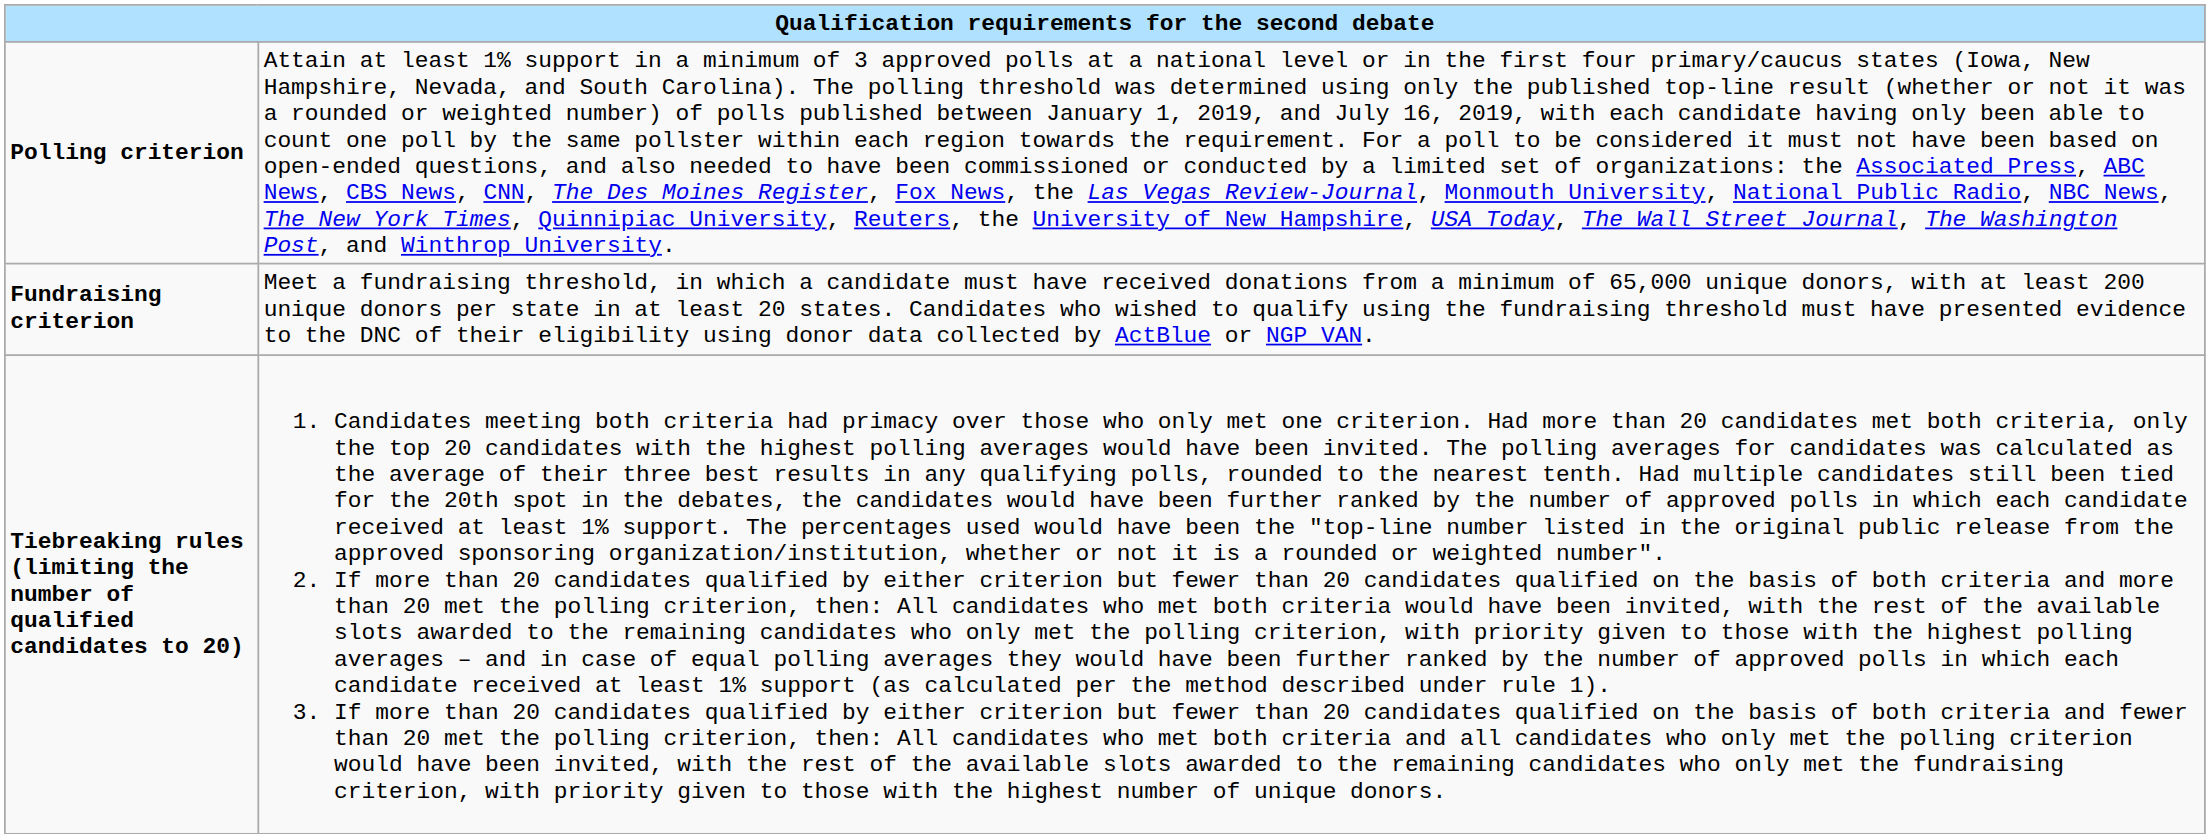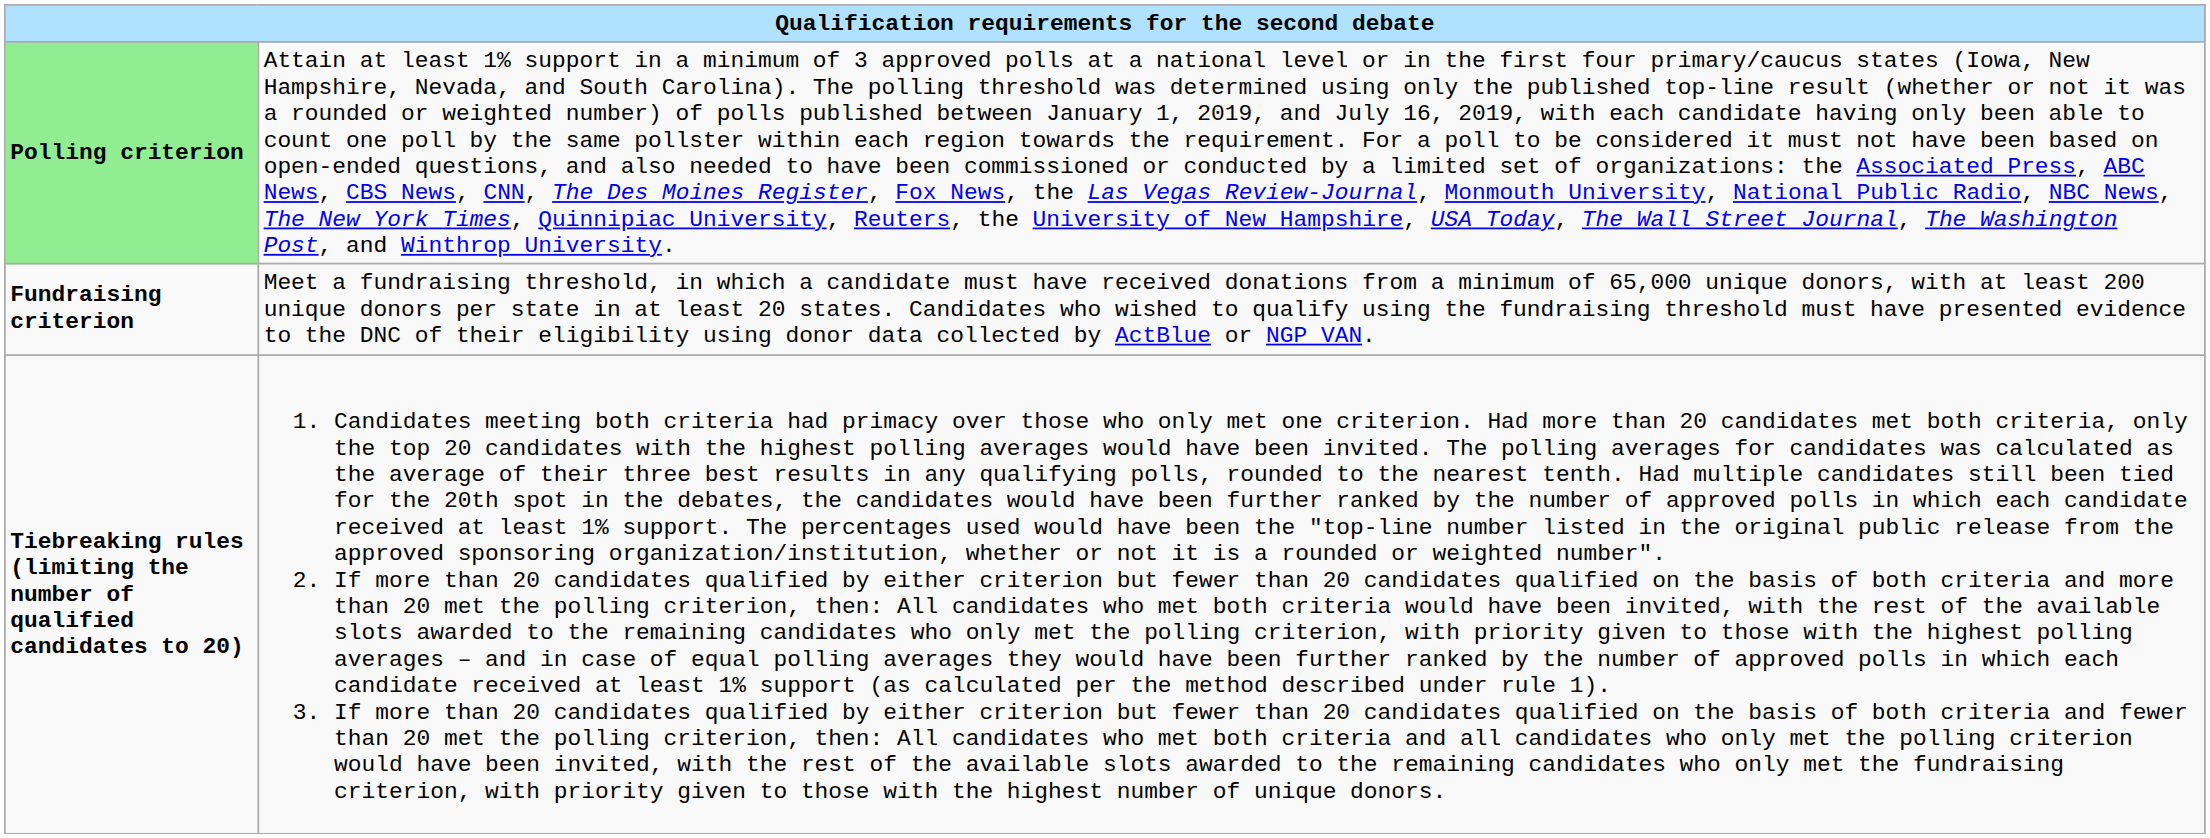(127, 153) no background -> (127, 153) lightgreen background
